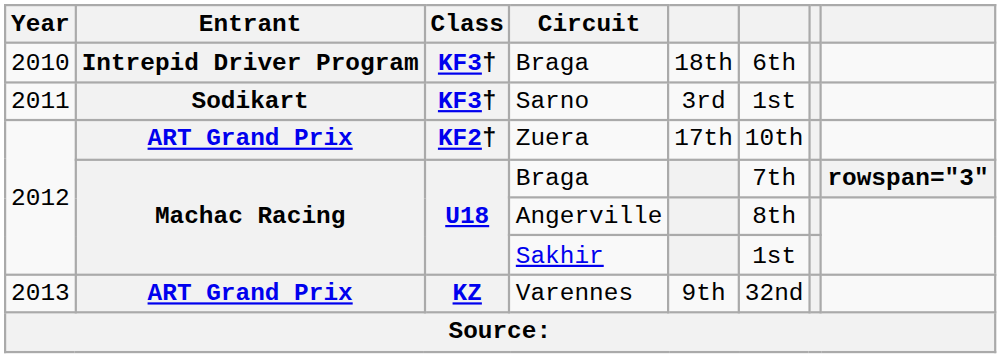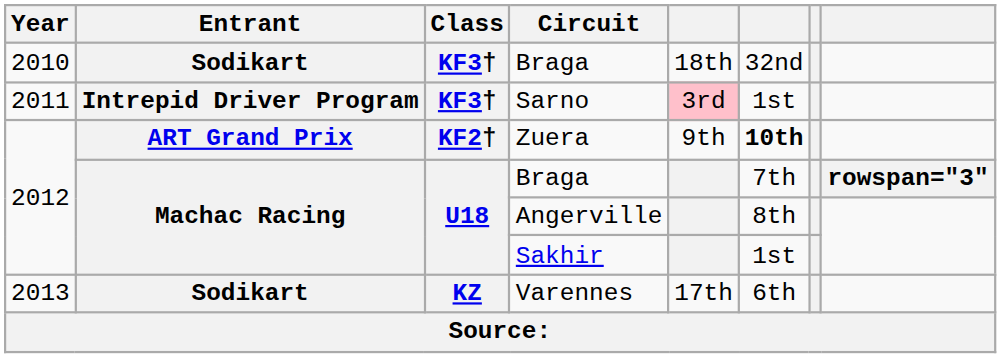(250, 63) Intrepid Driver Program -> (250, 63) Sodikart
(774, 63) 6th -> (774, 63) 32nd
(250, 101) Sodikart -> (250, 101) Intrepid Driver Program
(704, 101) no background -> (704, 101) pink background
(704, 140) 17th -> (704, 140) 9th
(774, 140) normal -> (774, 140) bold
(250, 294) ART Grand Prix -> (250, 294) Sodikart
(704, 294) 9th -> (704, 294) 17th
(774, 294) 32nd -> (774, 294) 6th
